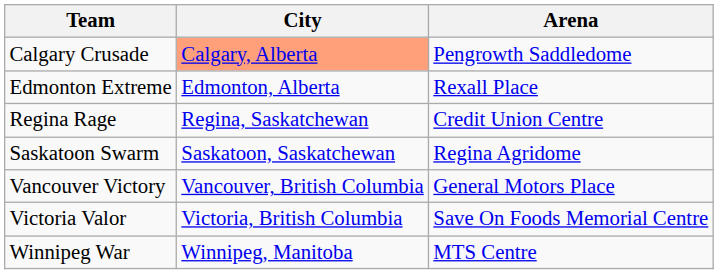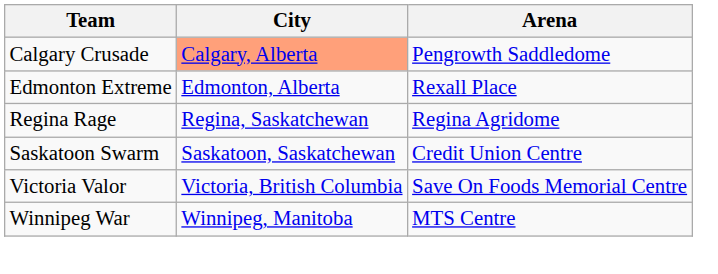(518, 119) Credit Union Centre -> (486, 119) Regina Agridome
(507, 152) Regina Agridome -> (497, 152) Credit Union Centre
- row: (87, 185)
